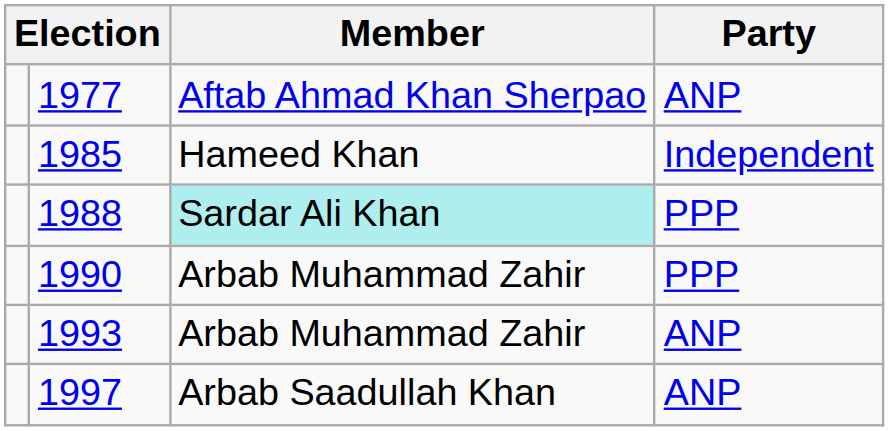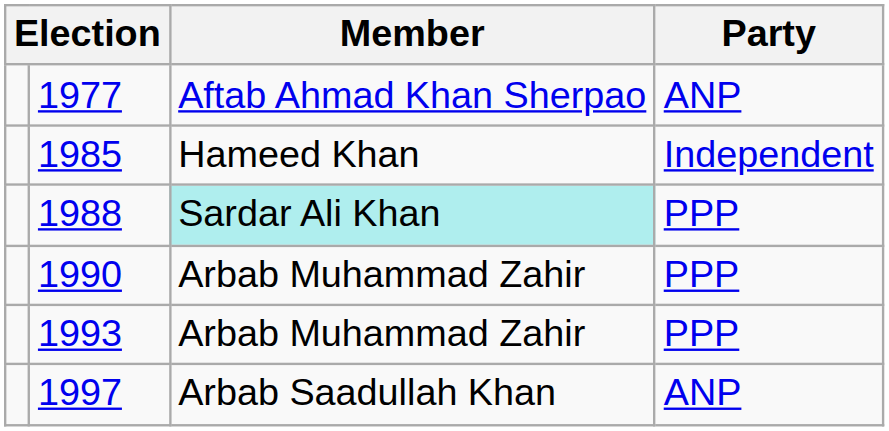(703, 333) ANP -> (702, 333) PPP
